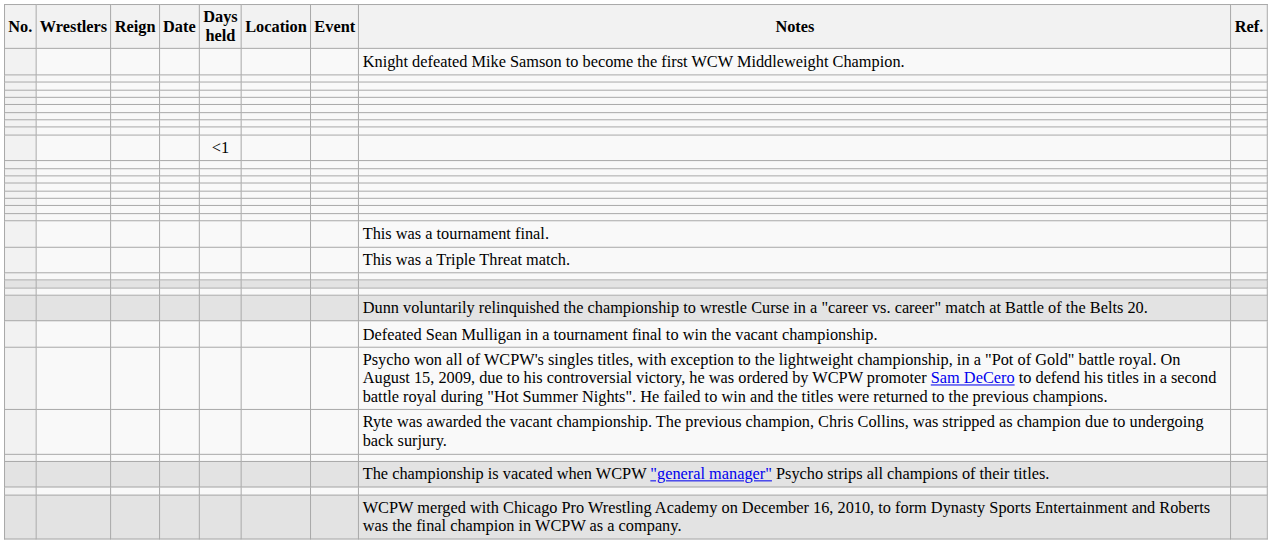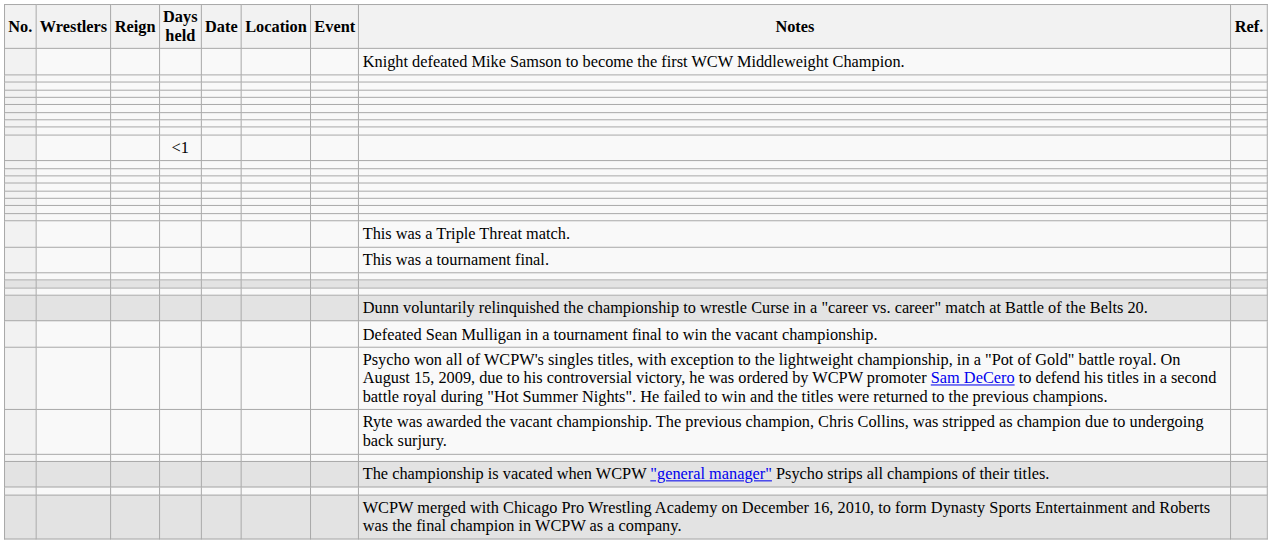columns swapped: (179, 26) <-> (220, 26)
(456, 233) This was a tournament final. -> (466, 233) This was a Triple Threat match.
(466, 259) This was a Triple Threat match. -> (456, 259) This was a tournament final.
